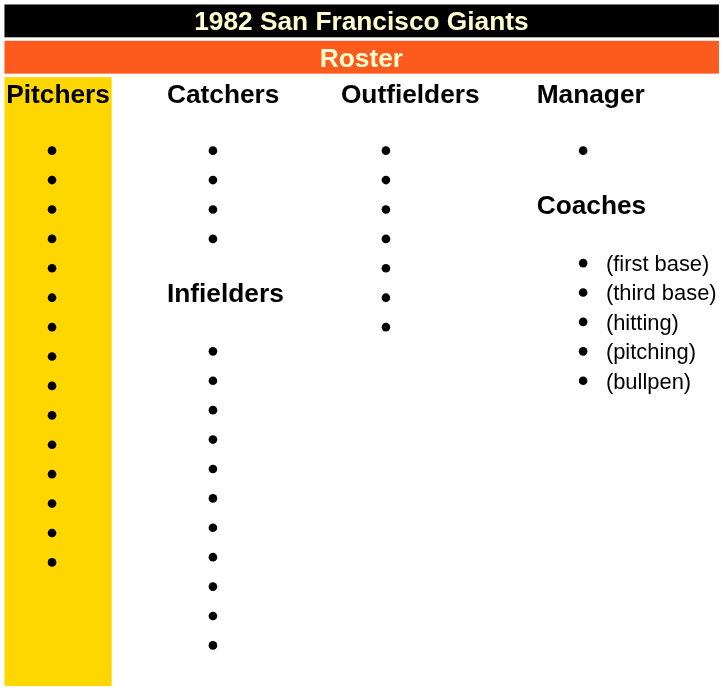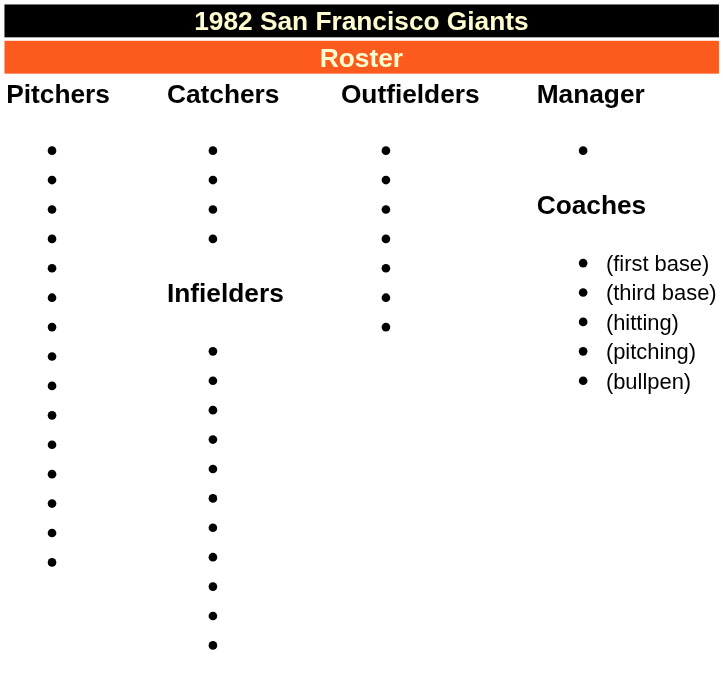(58, 327) gold background -> (58, 327) no background
